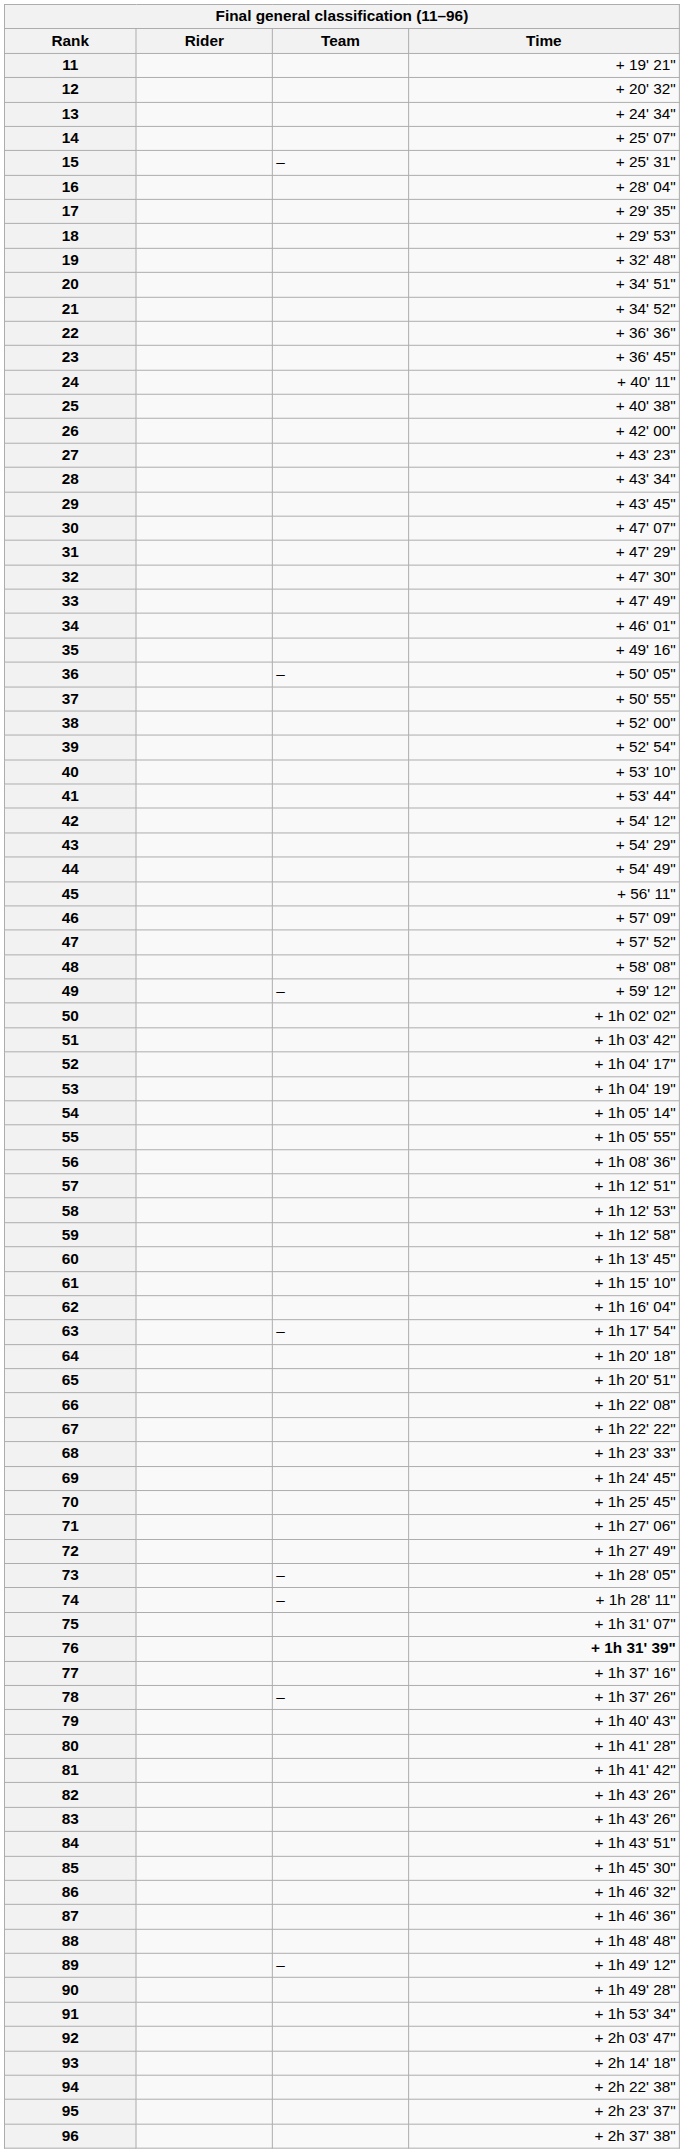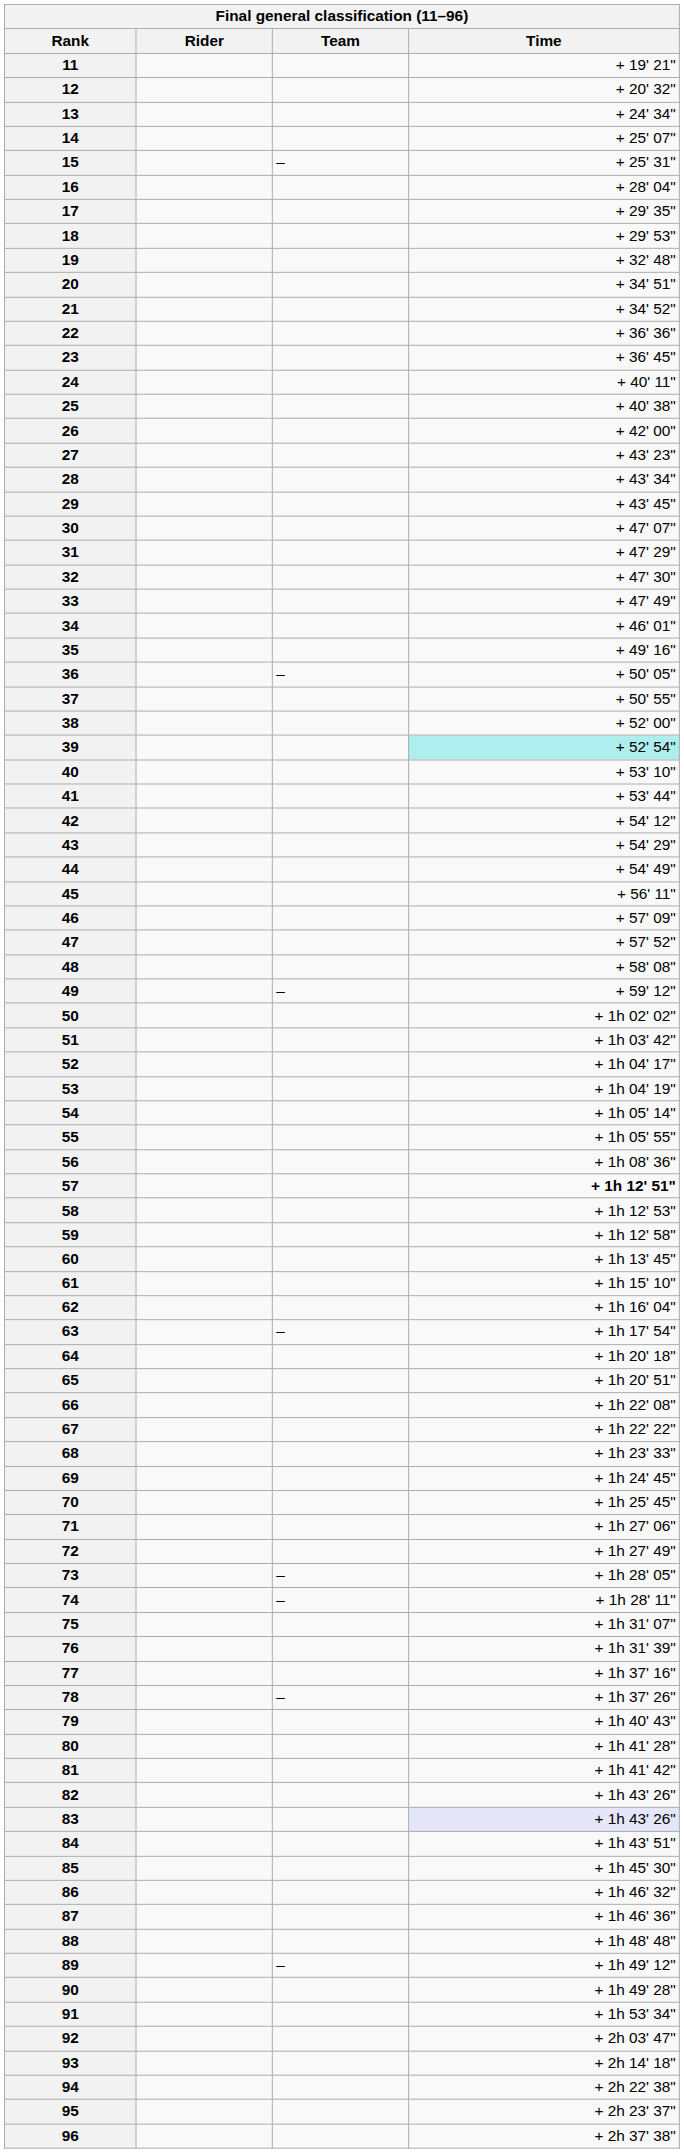(646, 747) no background -> (646, 747) paleturquoise background
(635, 1185) normal -> (633, 1185) bold
(633, 1648) bold -> (635, 1648) normal
(635, 1819) no background -> (635, 1819) lavender background
